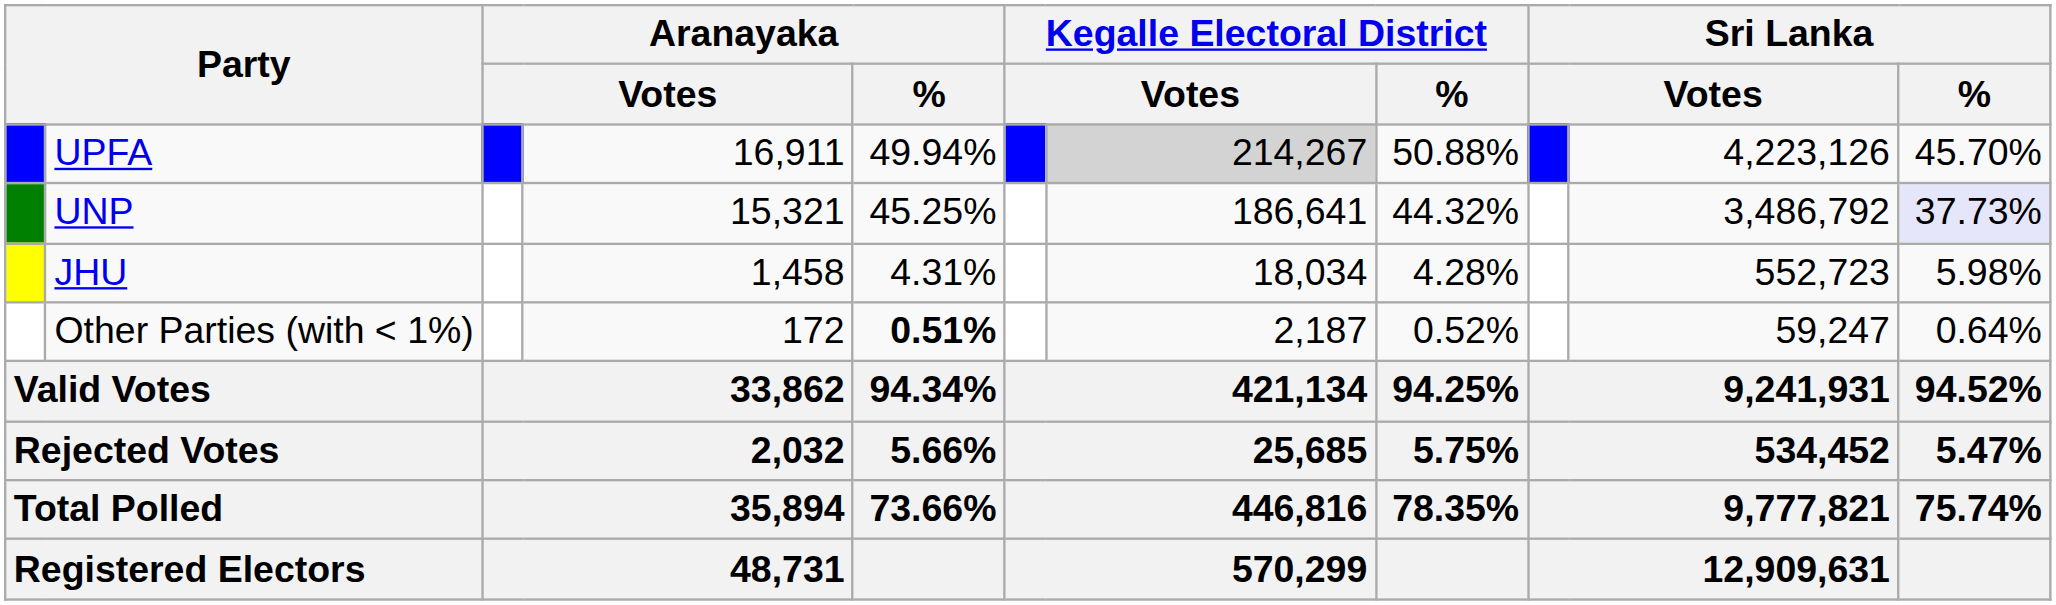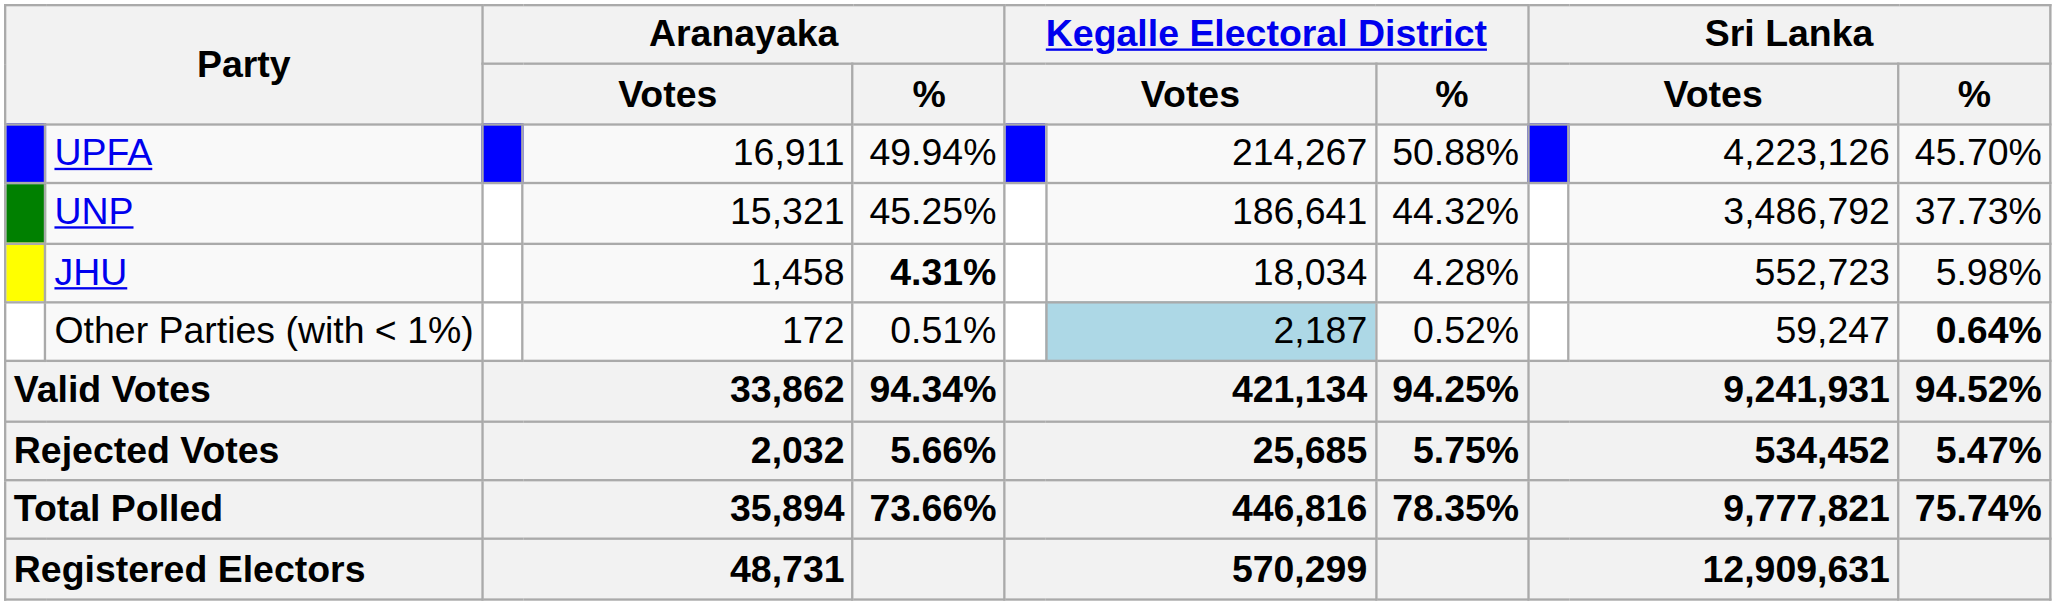(1300, 152) lightgrey background -> (1300, 152) no background
(1978, 212) lavender background -> (1978, 212) no background
(943, 271) normal -> (943, 271) bold
(943, 331) bold -> (943, 331) normal
(1320, 331) no background -> (1320, 331) lightblue background
(1989, 331) normal -> (1989, 331) bold
